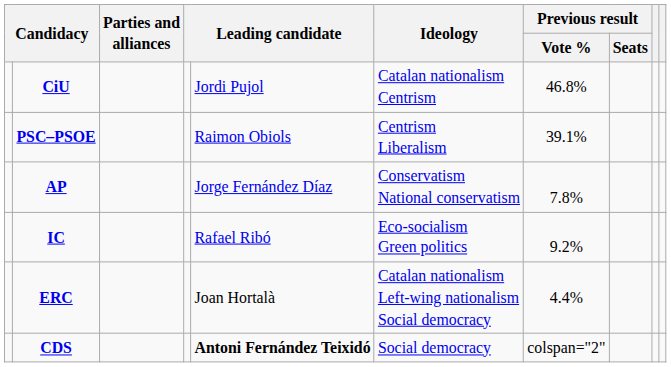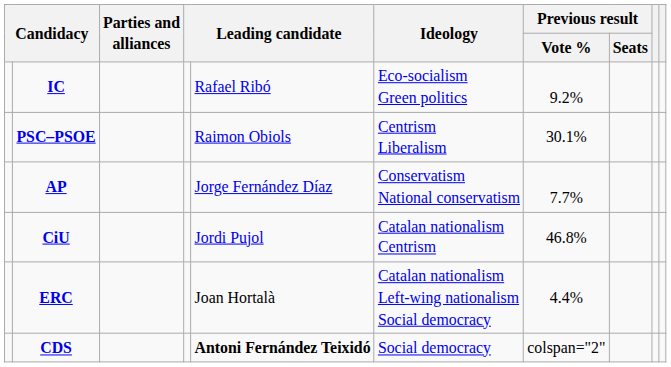rows swapped: (56, 87) <-> (56, 237)
(566, 137) 39.1% -> (566, 137) 30.1%
(566, 197) 7.8% -> (566, 197) 7.7%
